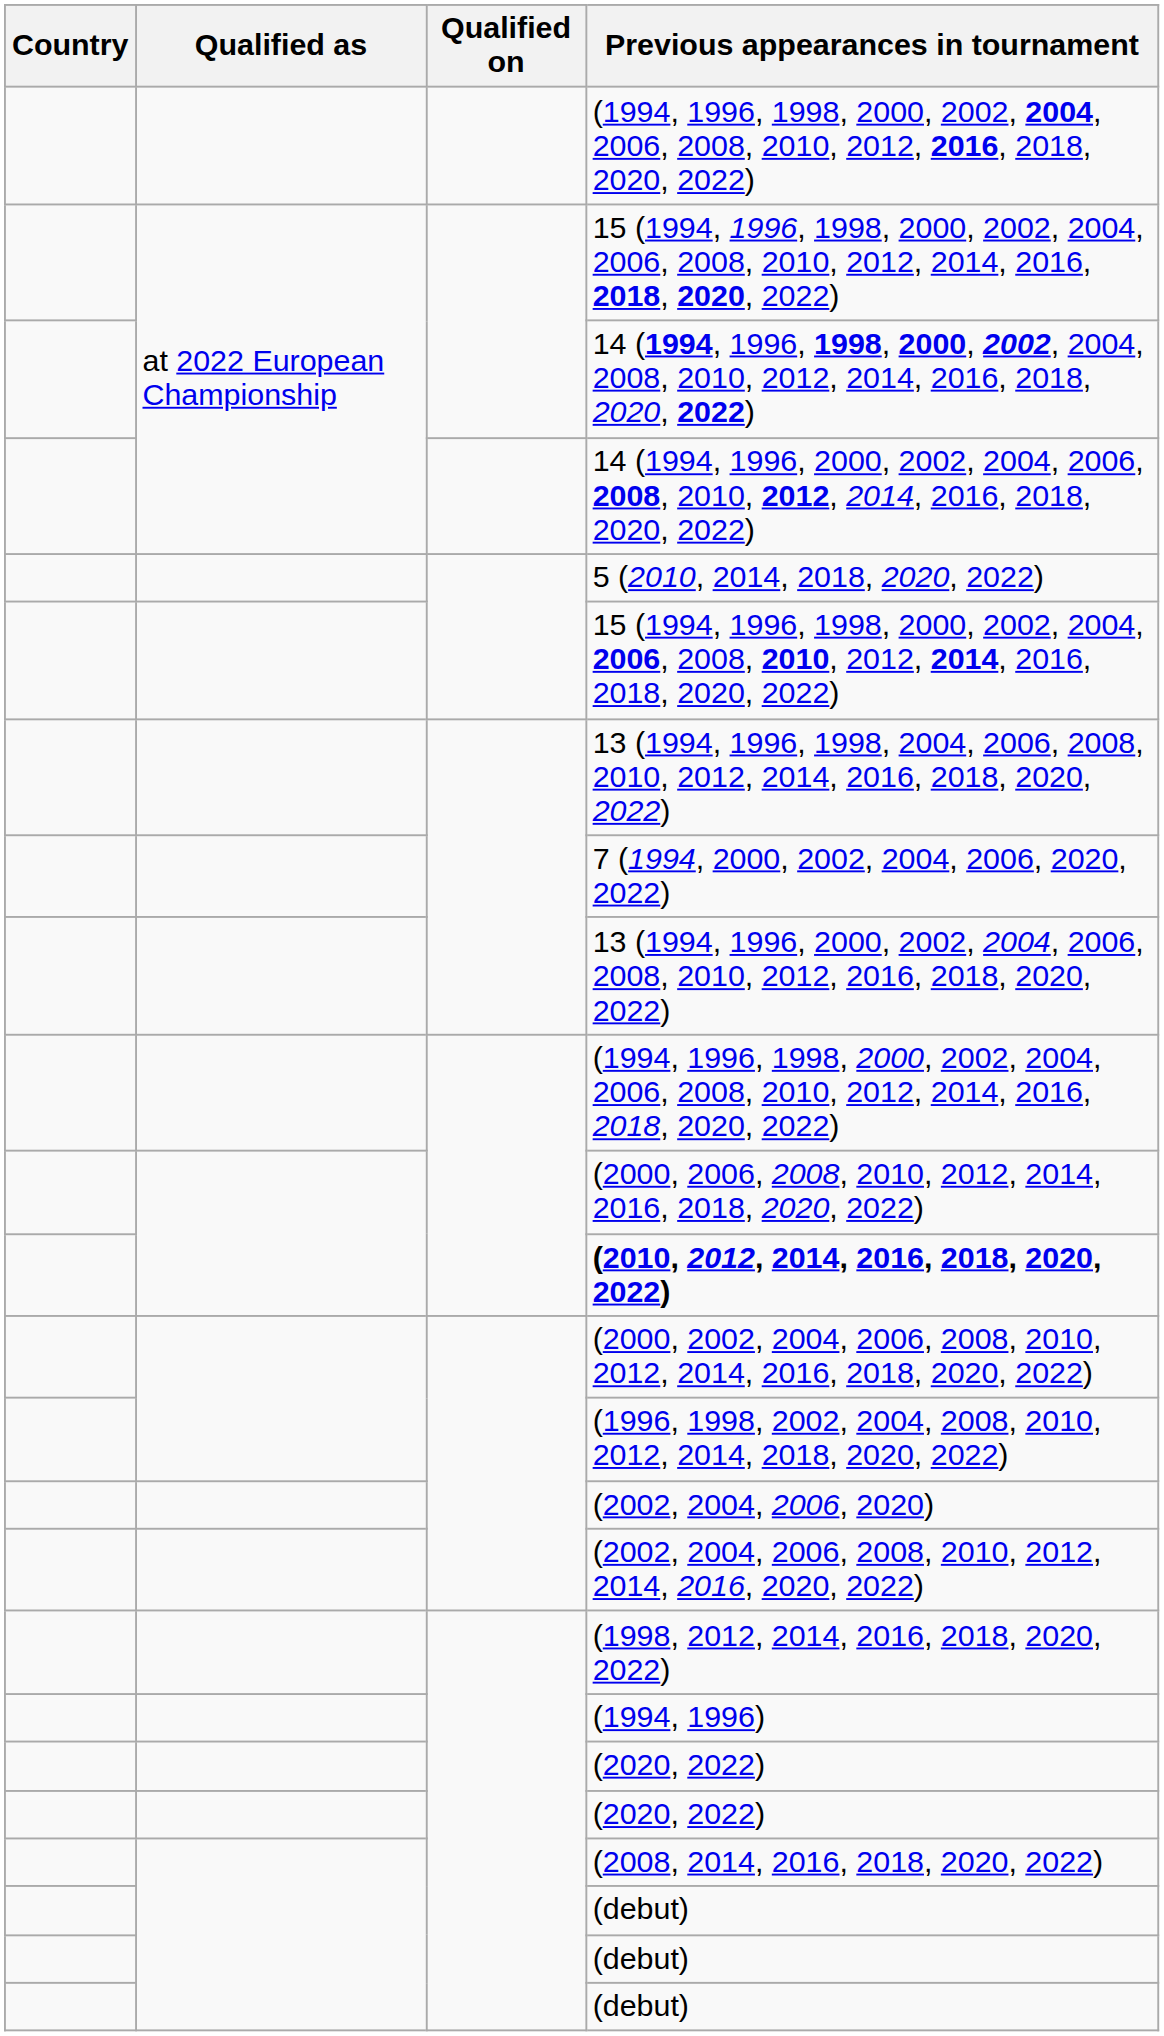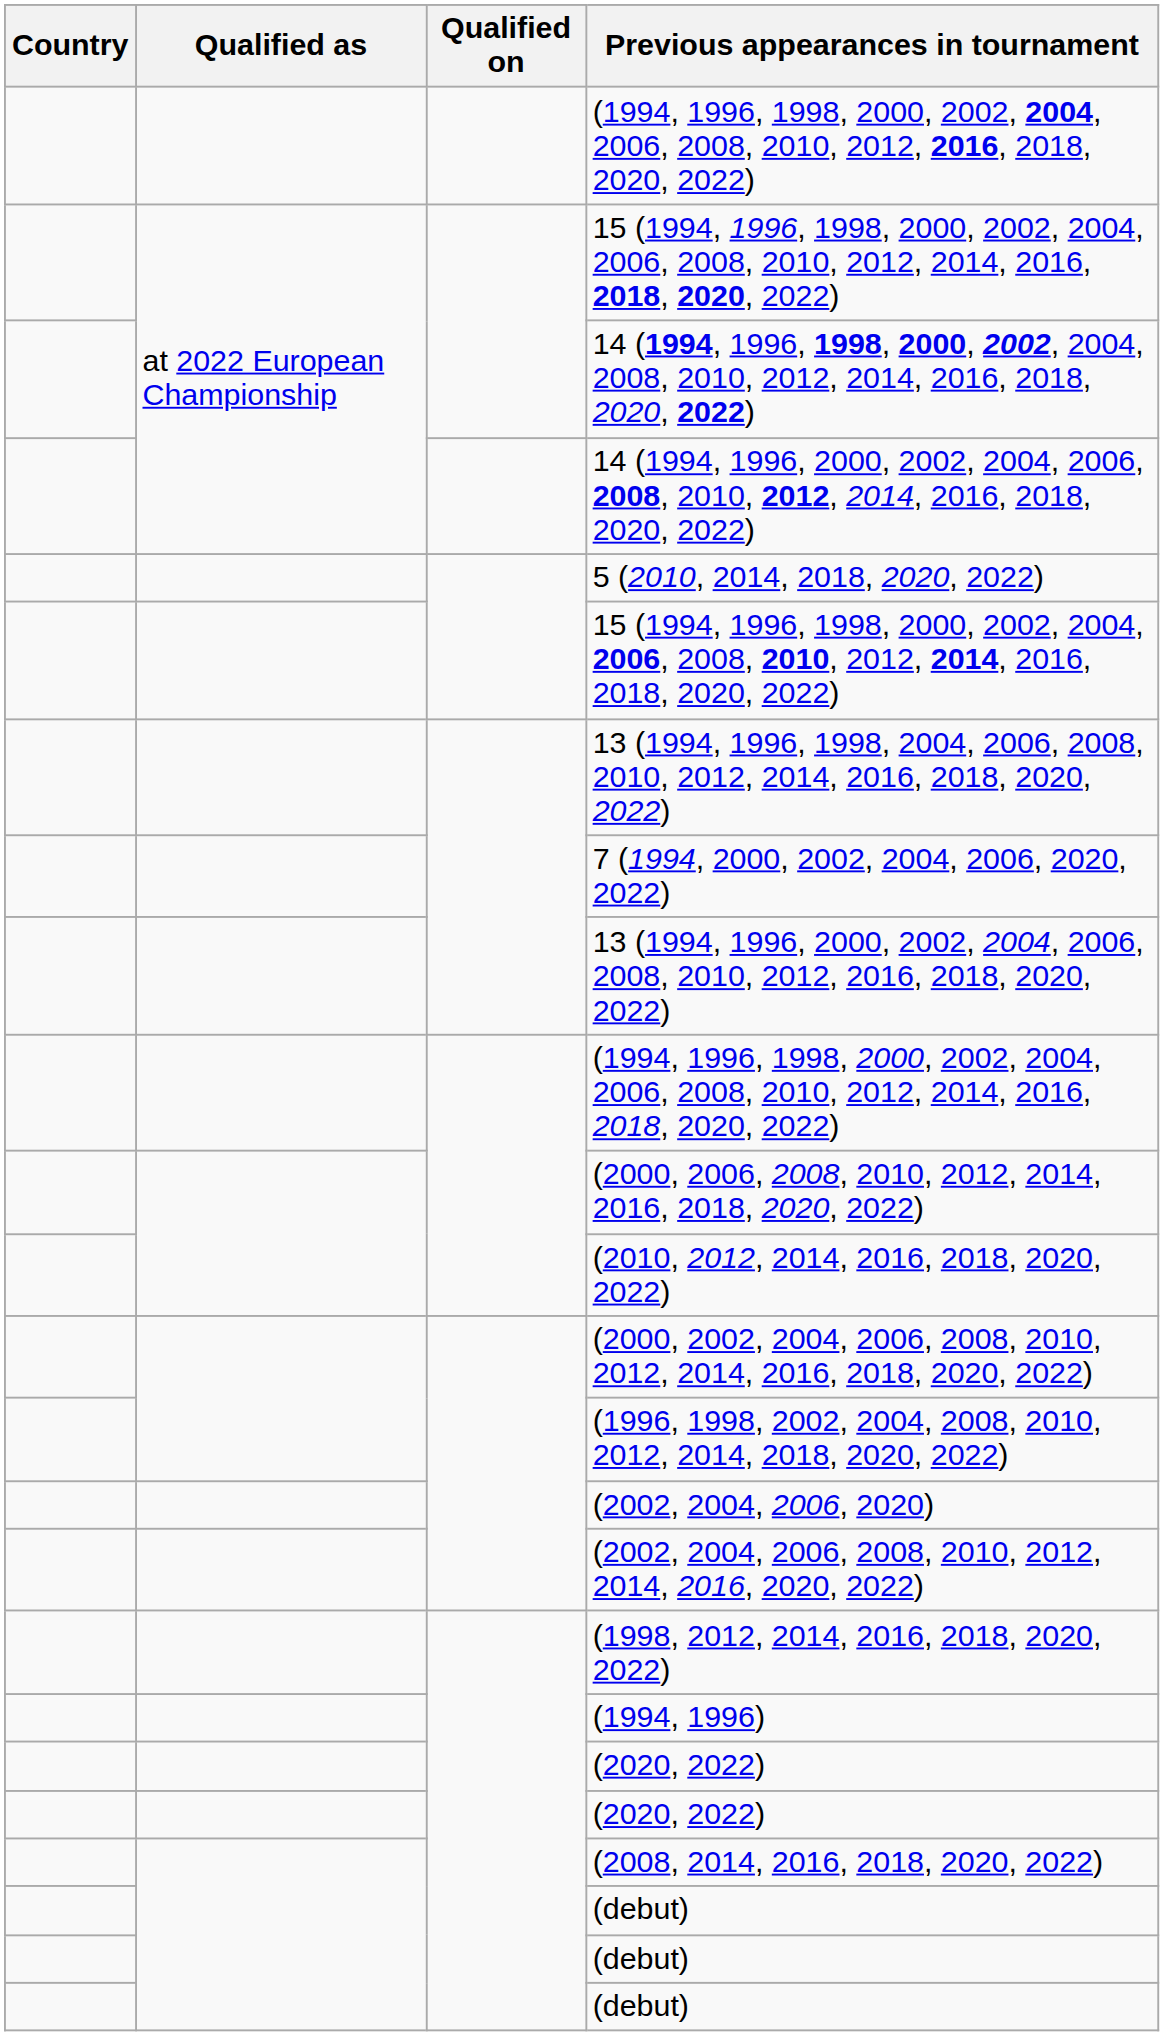(847, 1274) bold -> (847, 1274) normal
